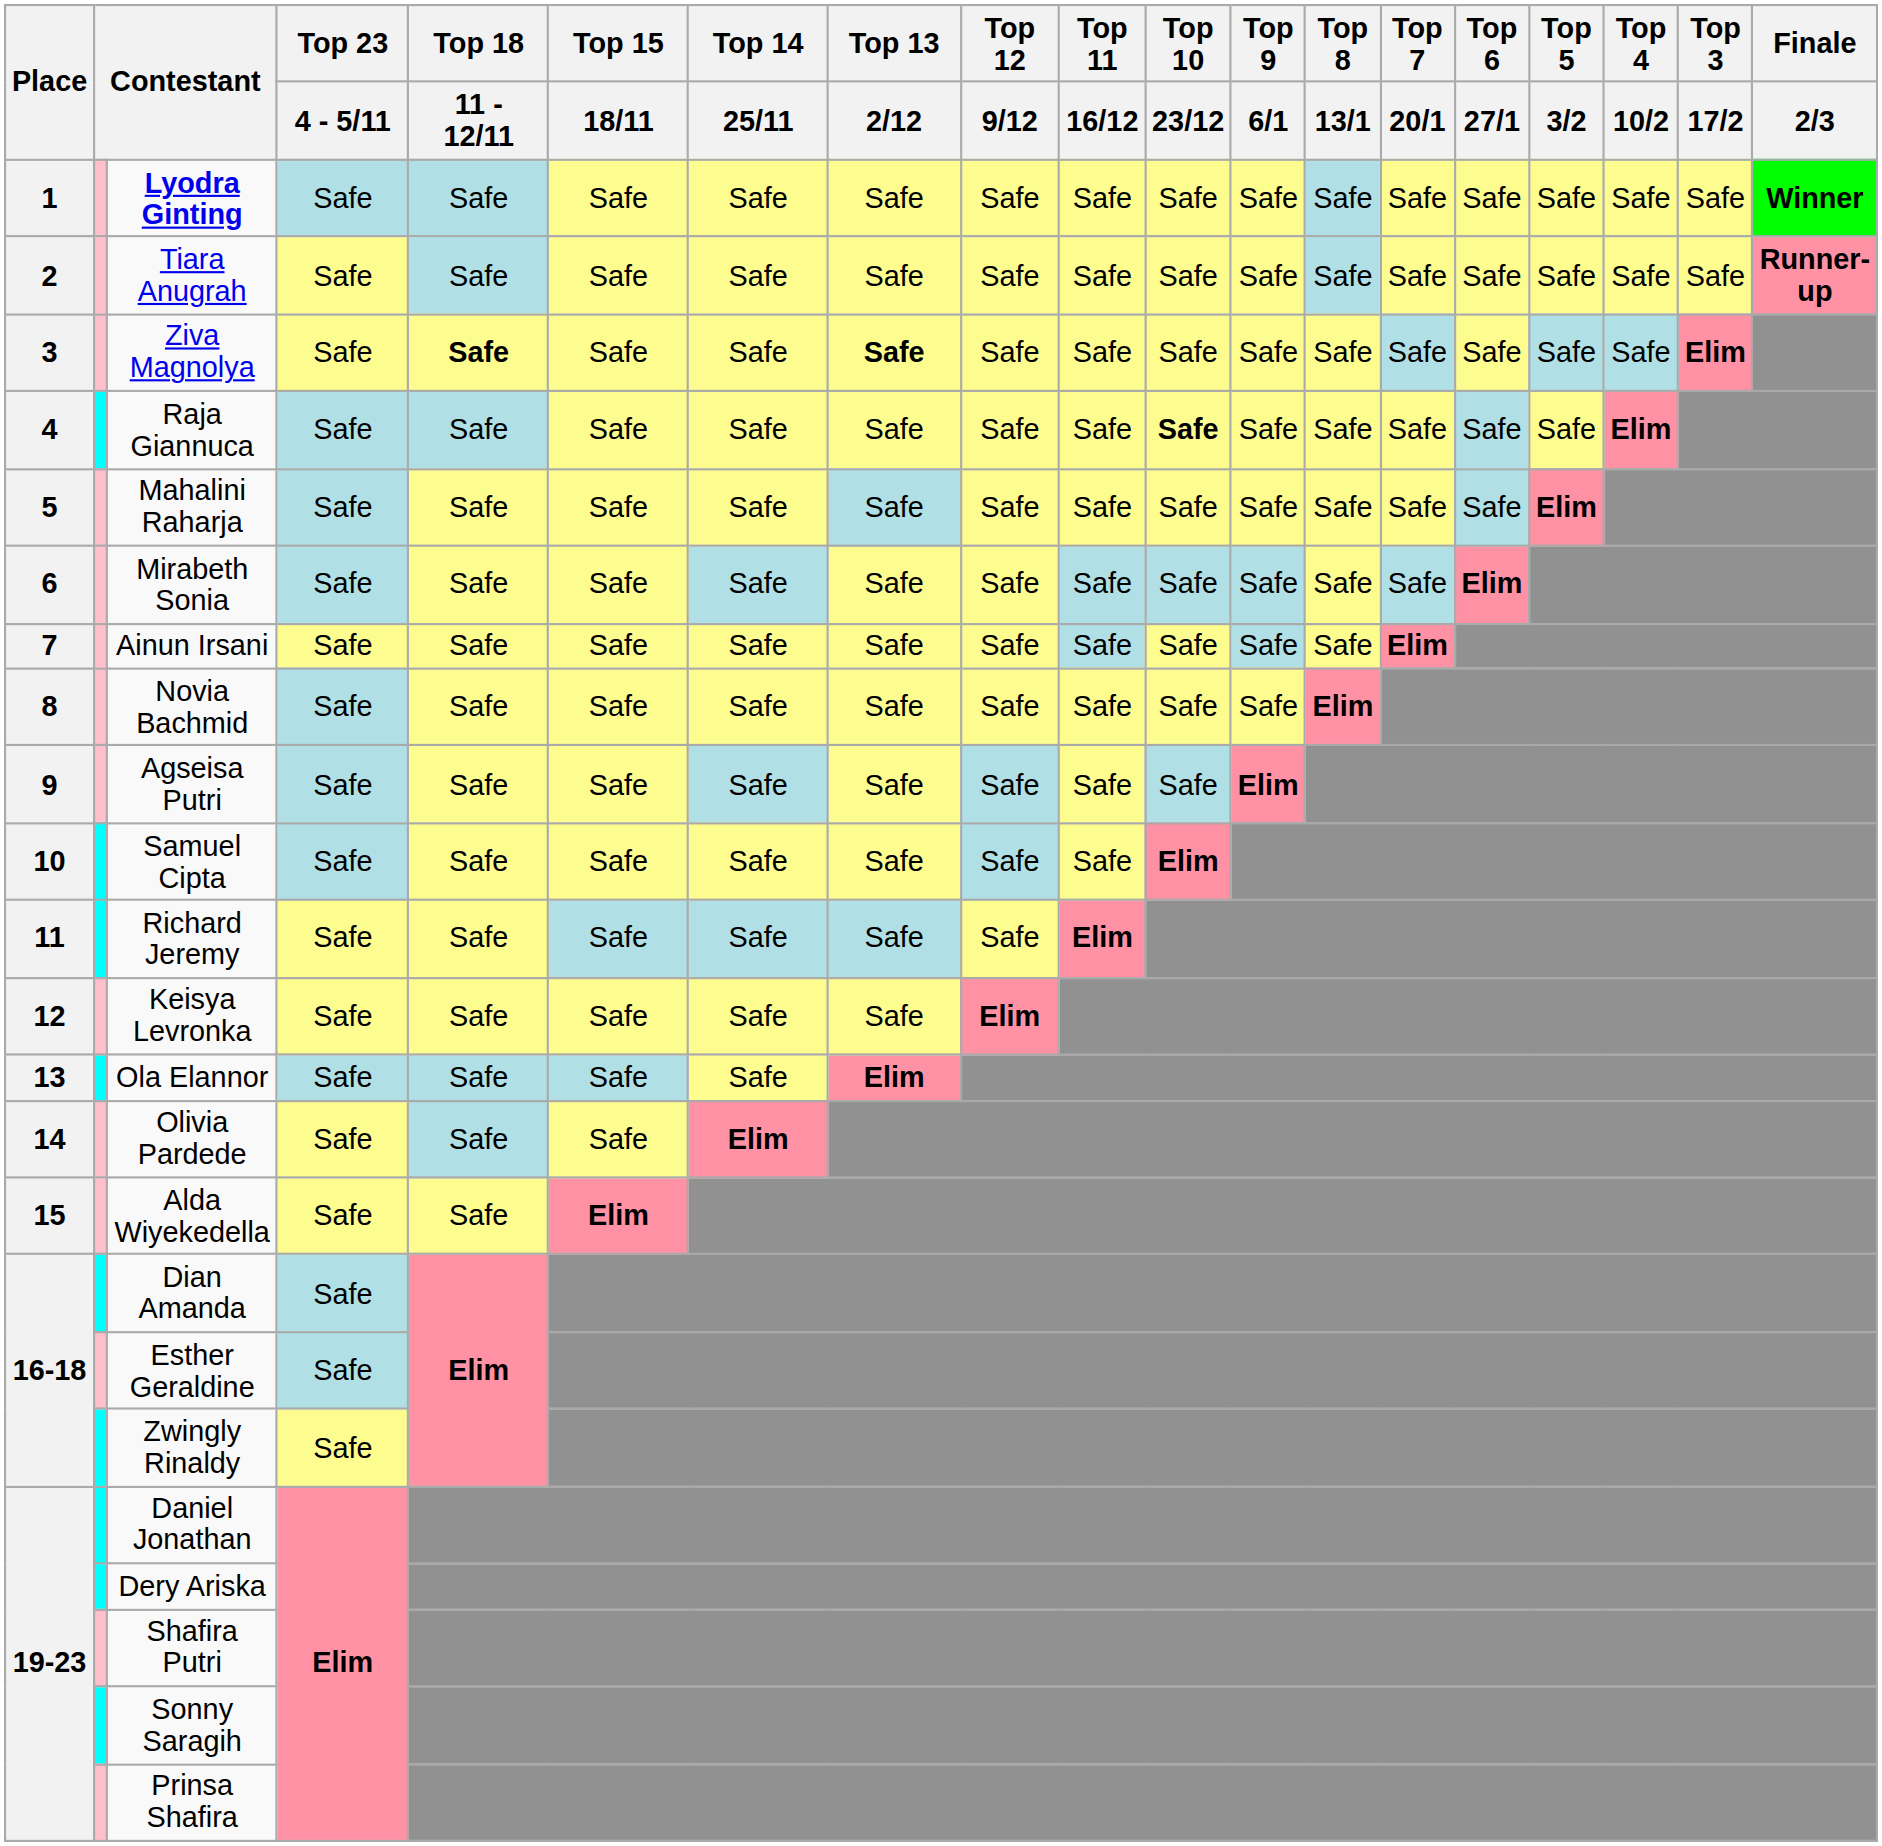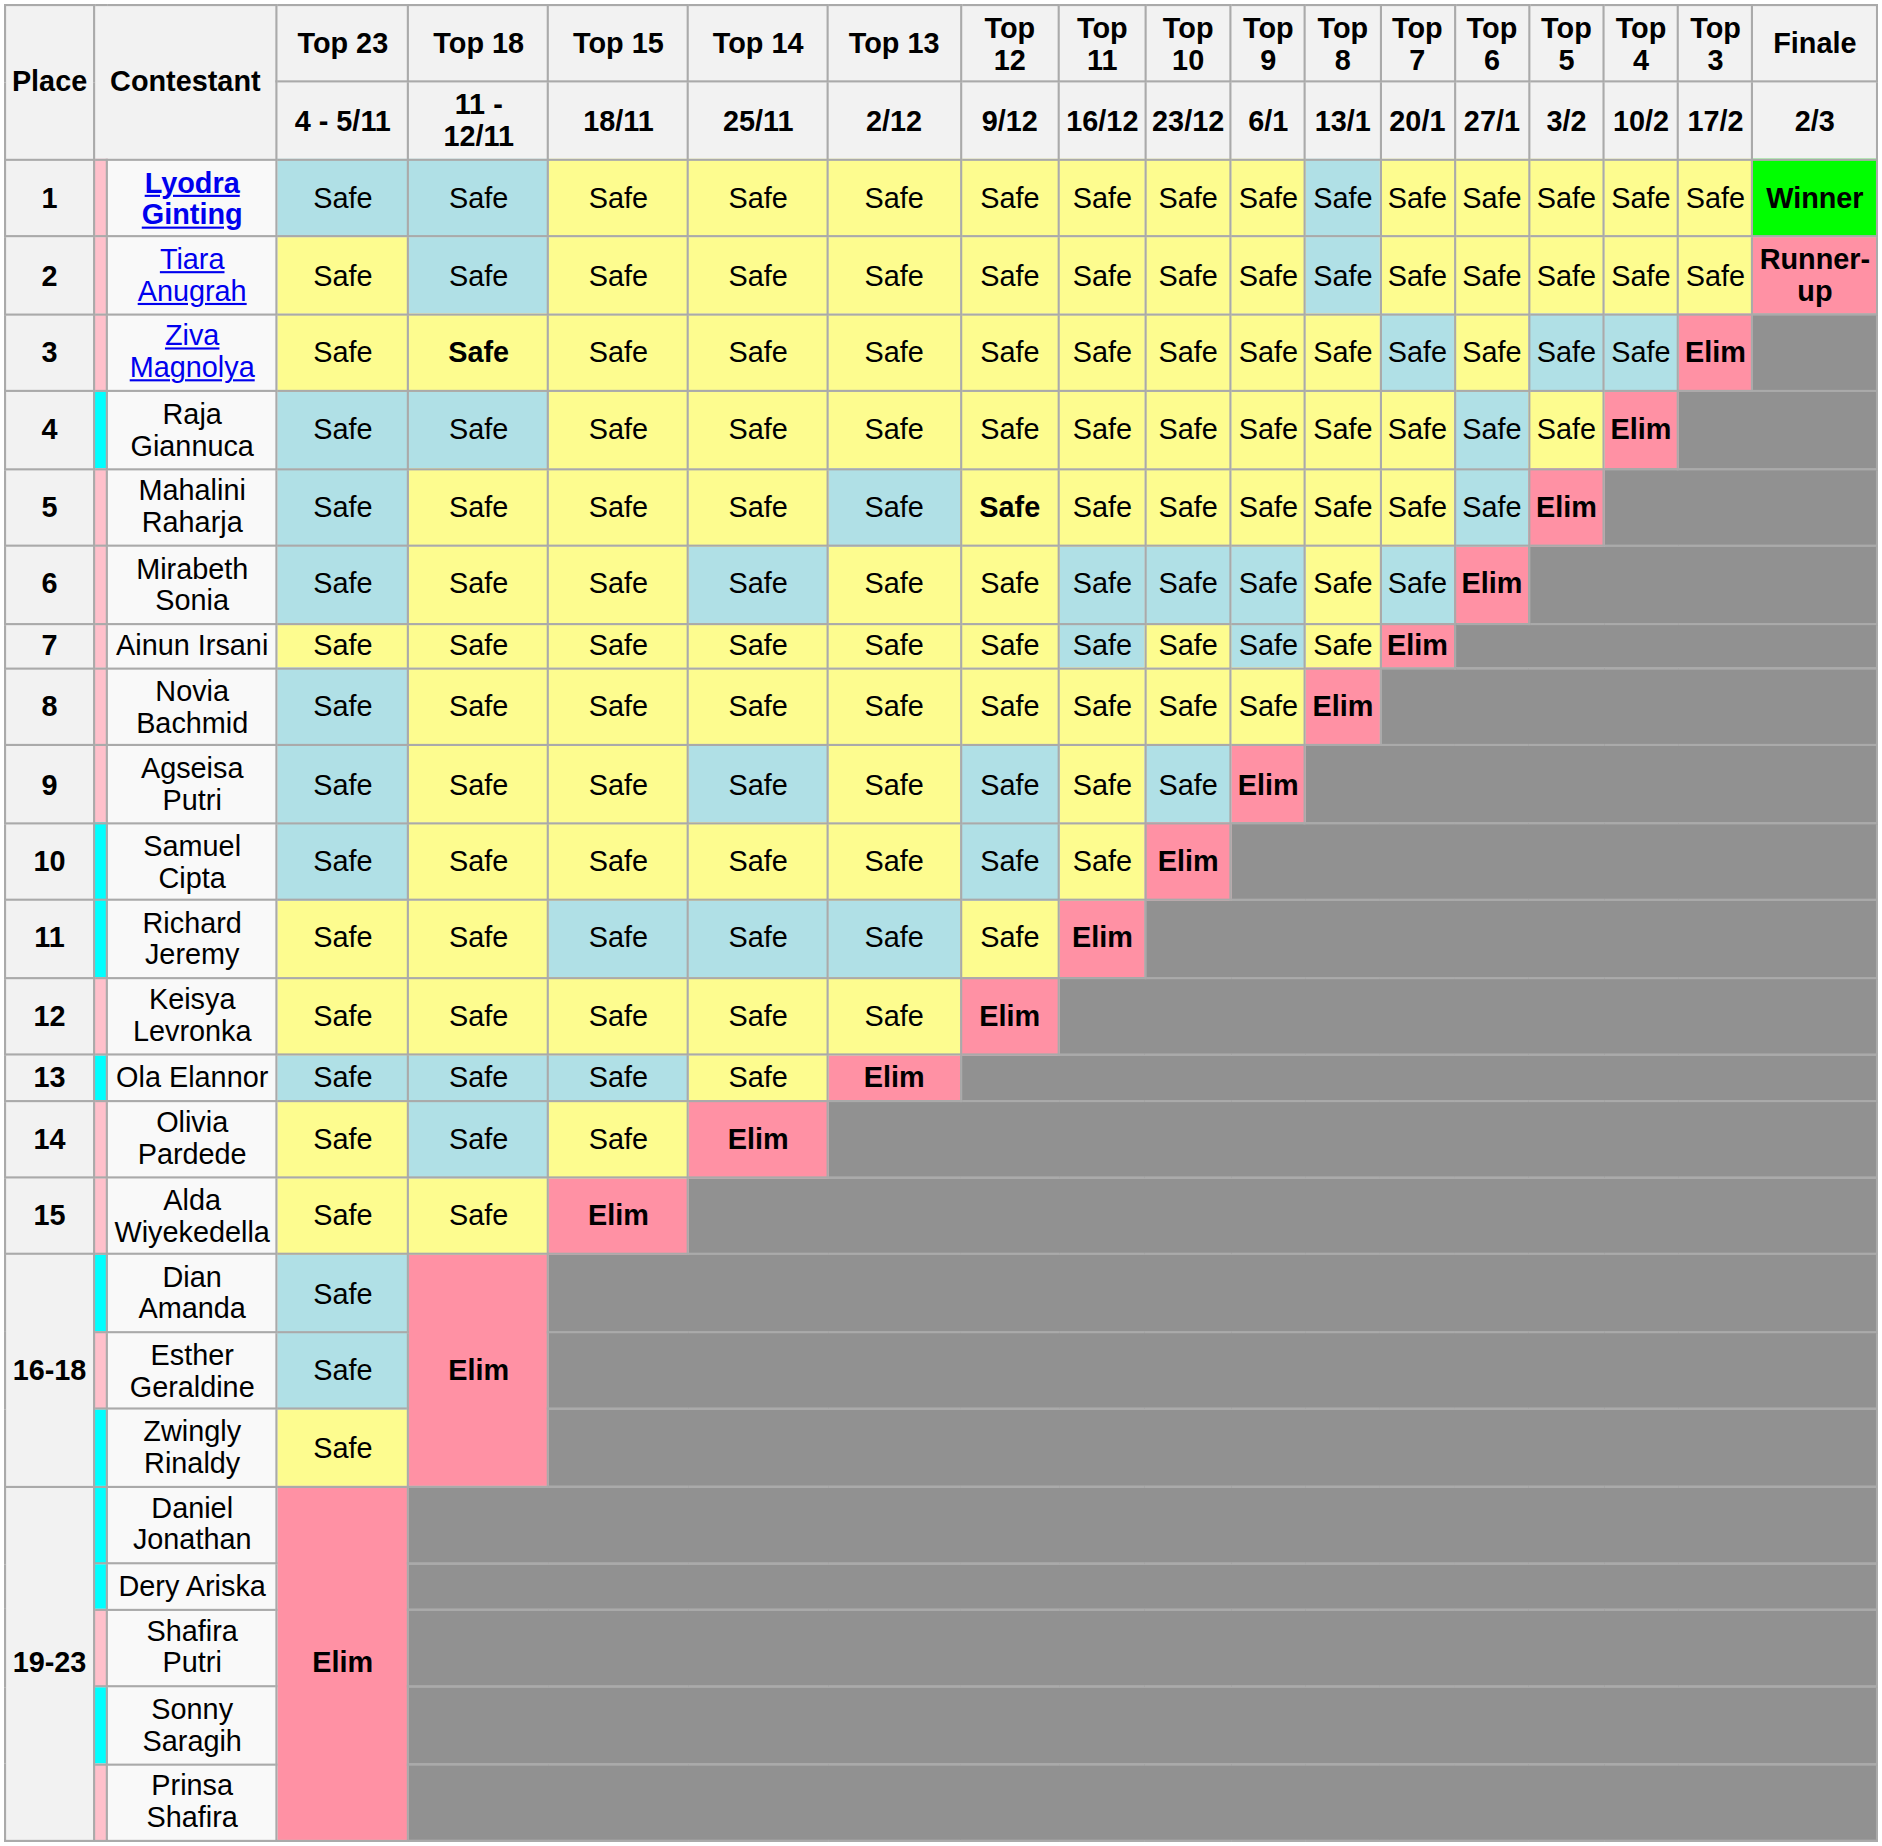(894, 352) bold -> (894, 352) normal
(1188, 430) bold -> (1188, 430) normal
(1010, 507) normal -> (1010, 507) bold
